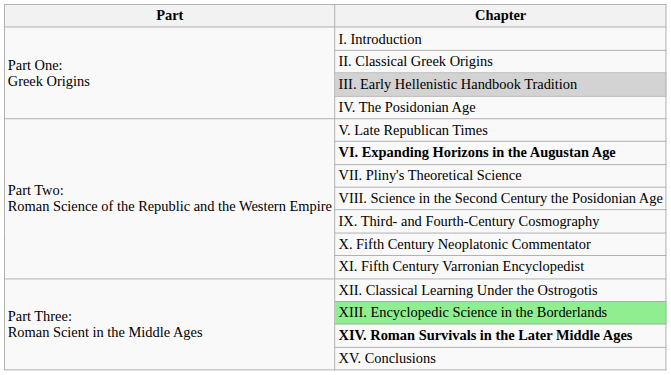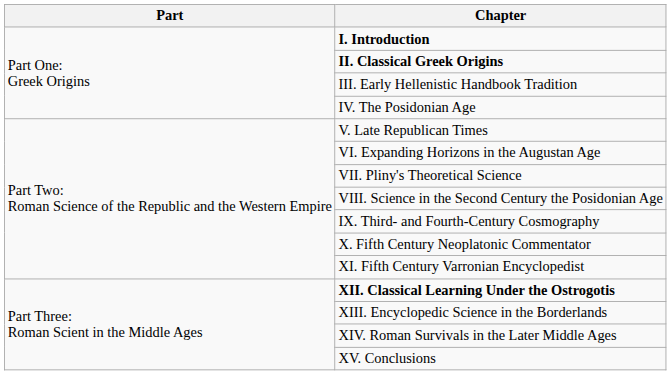(380, 38) normal -> (384, 38) bold
(416, 61) normal -> (421, 61) bold
(458, 84) lightgrey background -> (458, 84) no background
(477, 152) bold -> (469, 152) normal
(468, 289) normal -> (477, 289) bold
(473, 312) lightgreen background -> (473, 312) no background
(485, 335) bold -> (478, 335) normal
